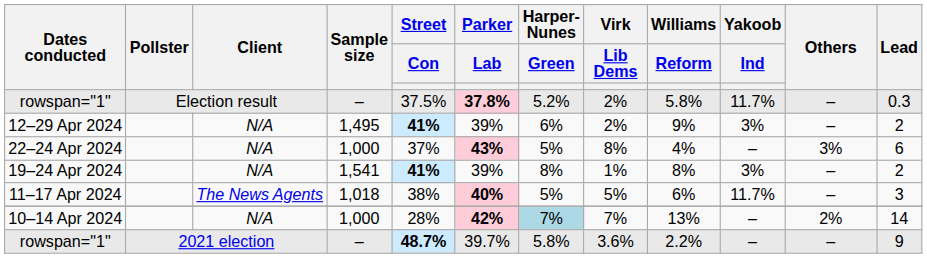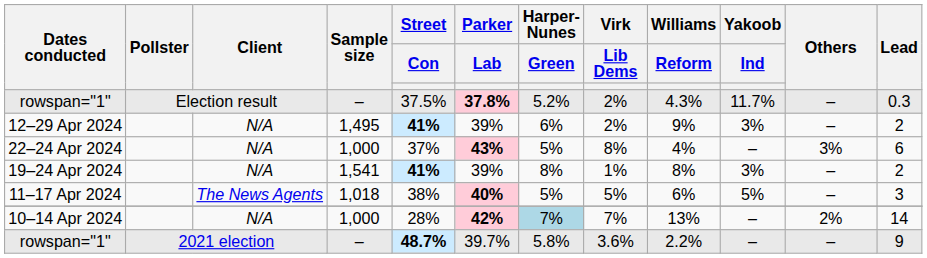(684, 102) 5.8% -> (684, 102) 4.3%
(753, 195) 11.7% -> (753, 195) 5%
